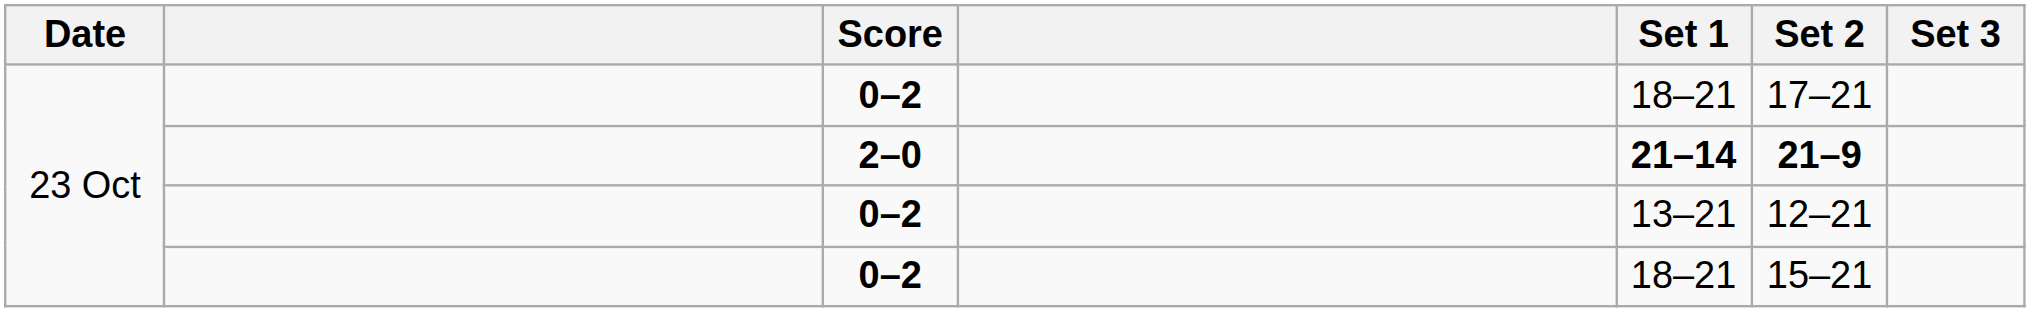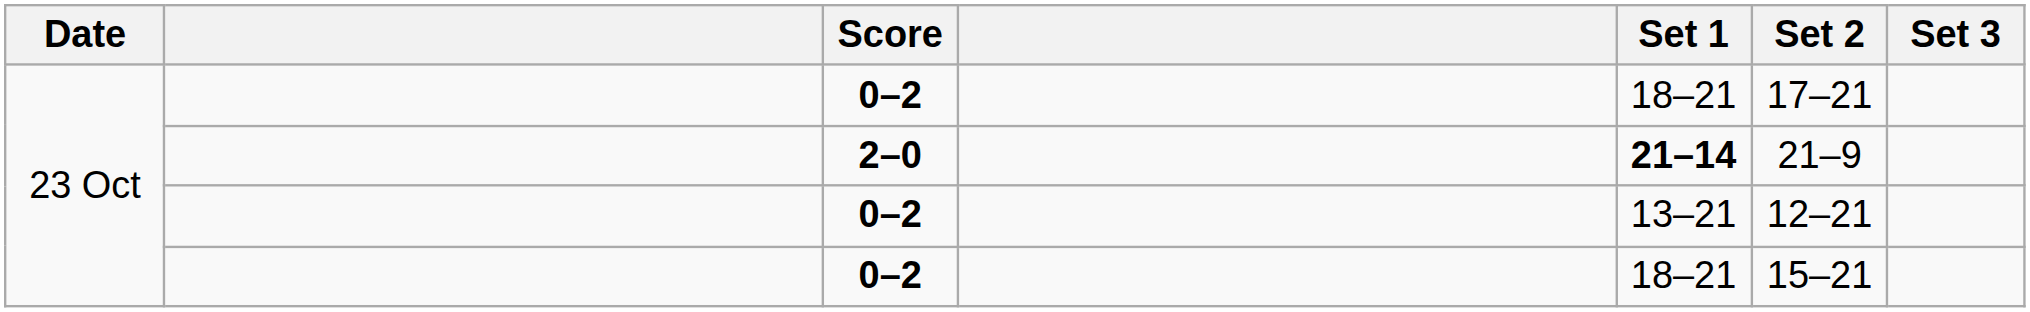(1820, 154) bold -> (1820, 154) normal
